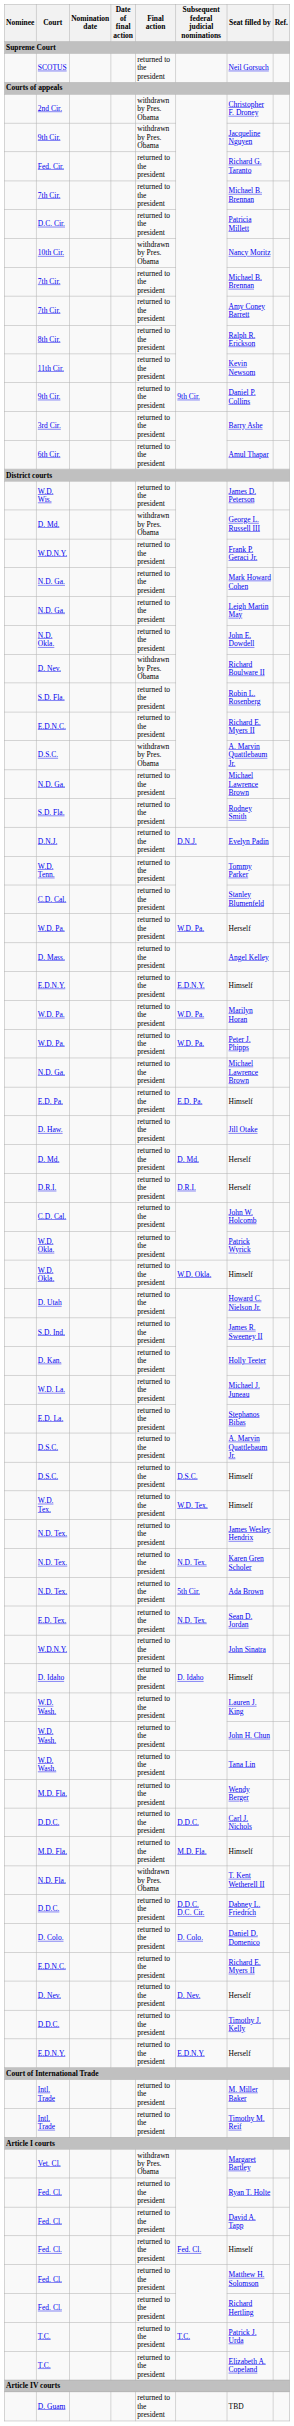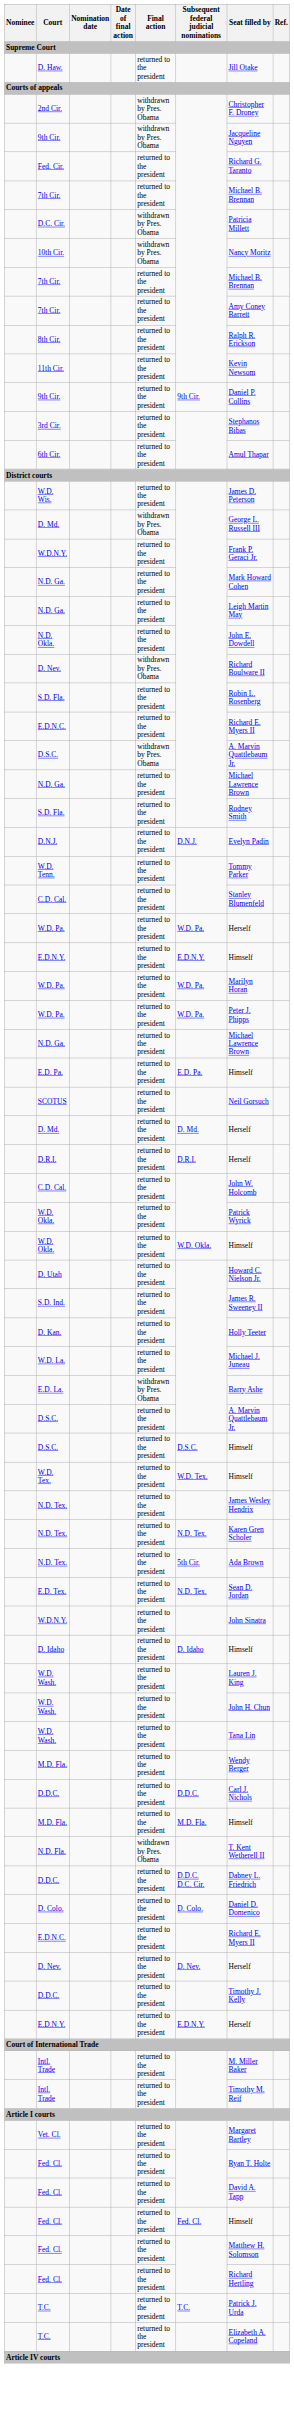rows swapped: (20, 68) <-> (20, 1130)
(154, 224) returned to the president -> (153, 224) withdrawn by Pres. Obama
(246, 426) Barry Ashe -> (244, 426) Stephanos Bibas
- row: (20, 957)
(154, 1418) returned to the president -> (153, 1390) withdrawn by Pres. Obama
(244, 1418) Stephanos Bibas -> (246, 1390) Barry Ashe
(153, 2163) withdrawn by Pres. Obama -> (154, 2135) returned to the president
- row: (20, 2406)
